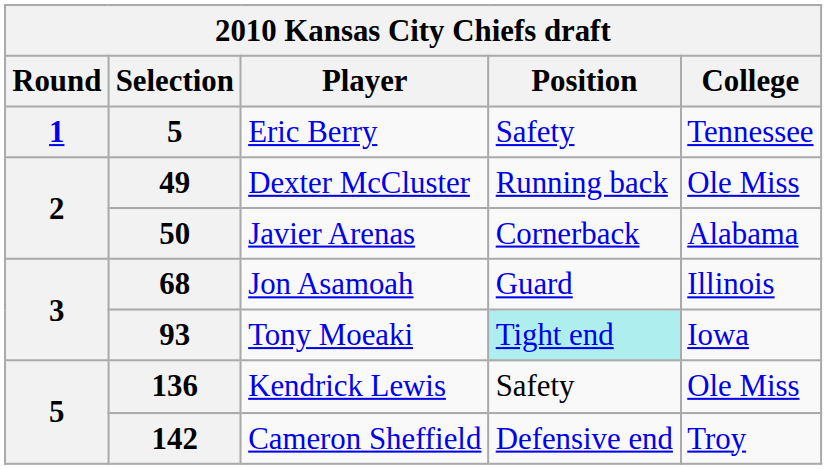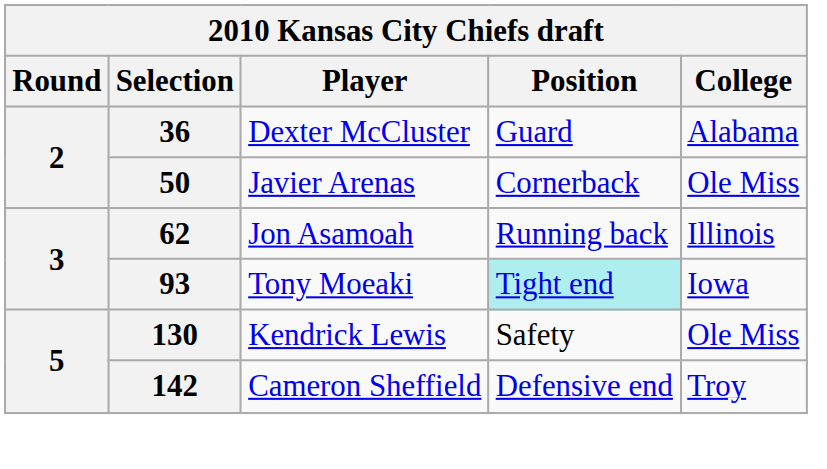- row: (313, 131)
(175, 182) 49 -> (175, 131) 36
(582, 182) Running back -> (534, 131) Guard
(743, 182) Ole Miss -> (743, 131) Alabama
(743, 233) Alabama -> (743, 182) Ole Miss
(175, 284) 68 -> (175, 233) 62
(534, 284) Guard -> (582, 233) Running back
(175, 386) 136 -> (175, 335) 130
